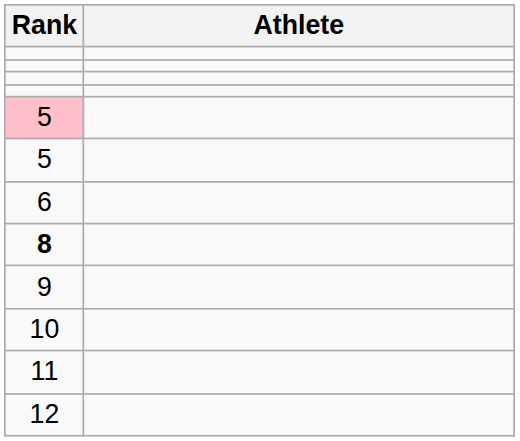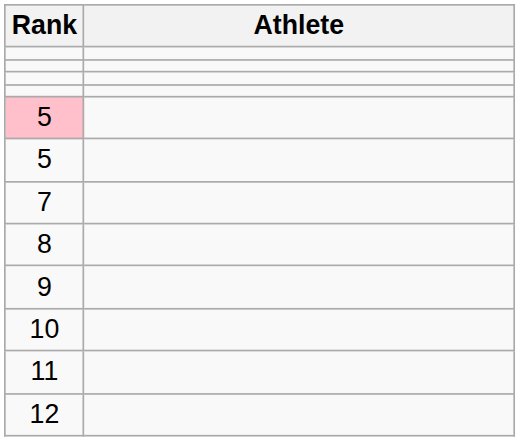(44, 202) 6 -> (44, 202) 7
(44, 244) bold -> (44, 244) normal
